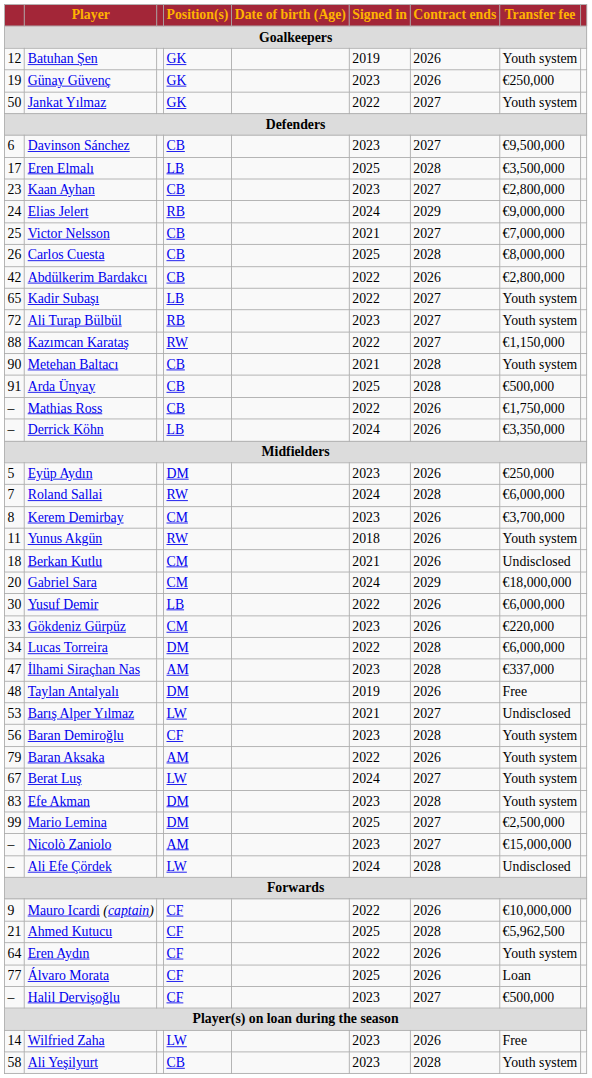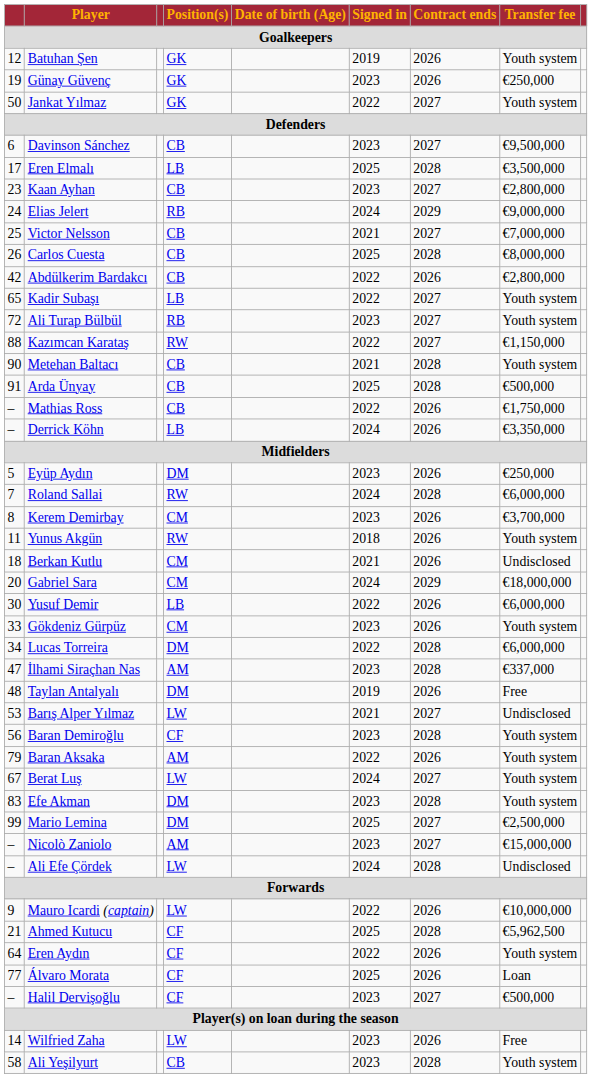(528, 626) €220,000 -> (540, 626) Youth system
(175, 910) CF -> (177, 910) LW
